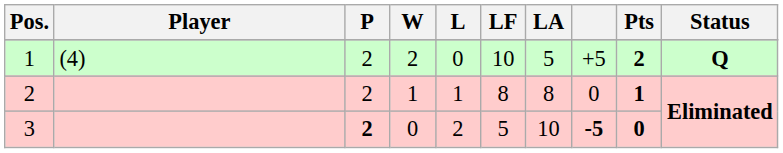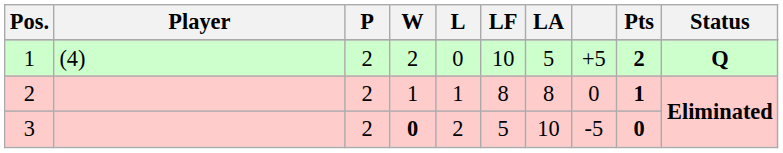(367, 128) bold -> (367, 128) normal
(413, 128) normal -> (413, 128) bold
(594, 128) bold -> (594, 128) normal
